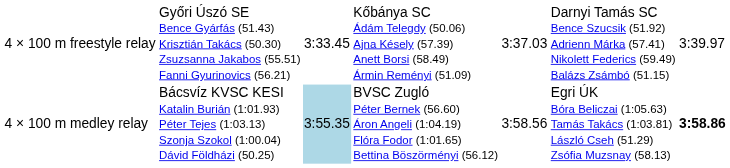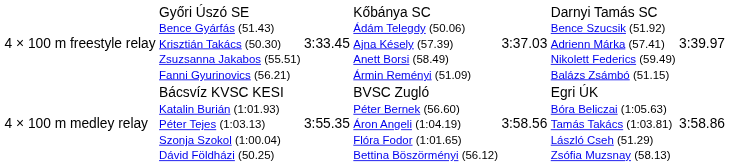(327, 124) lightblue background -> (327, 124) no background
(702, 124) bold -> (702, 124) normal
